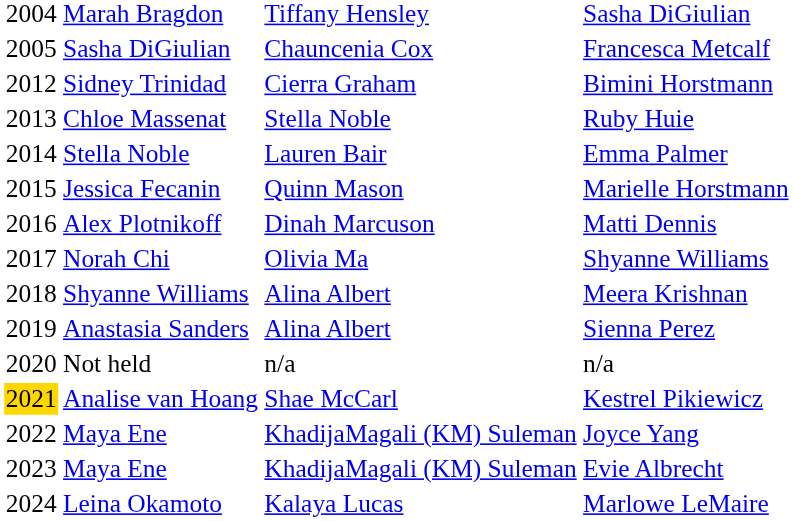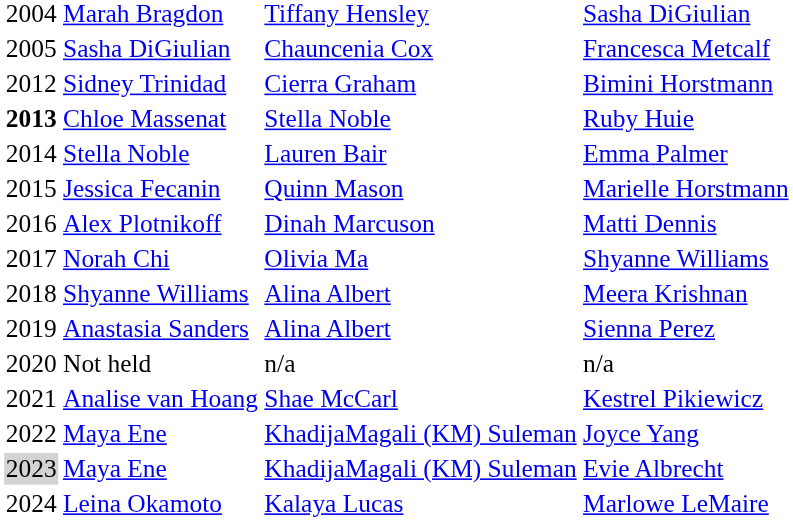(31, 118) normal -> (31, 118) bold
(31, 398) gold background -> (31, 398) no background
(31, 468) no background -> (31, 468) lightgrey background
